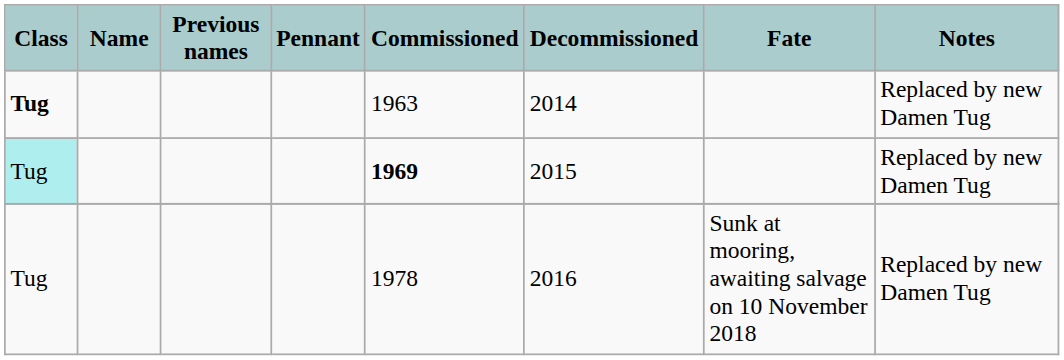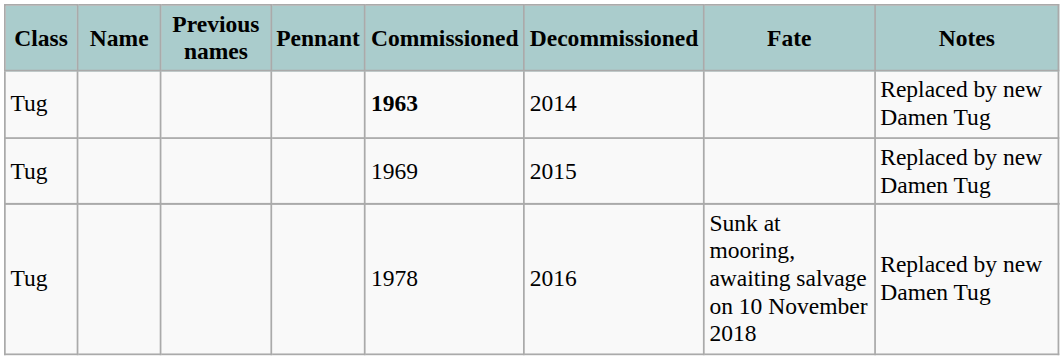(30, 103) bold -> (29, 103) normal
(394, 103) normal -> (394, 103) bold
(29, 170) paleturquoise background -> (29, 170) no background
(394, 170) bold -> (394, 170) normal
